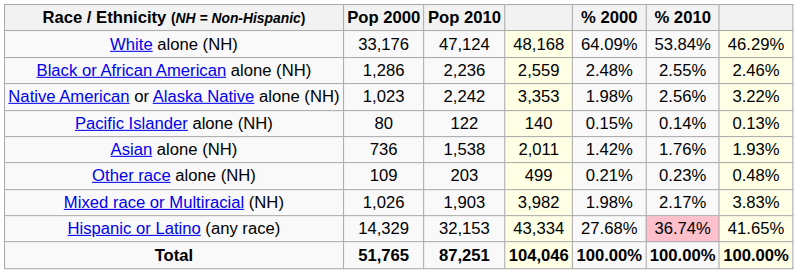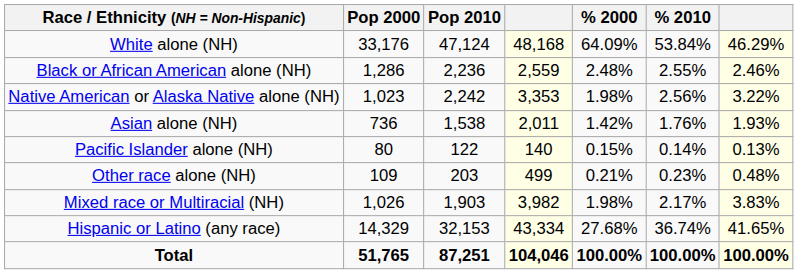rows swapped: (174, 149) <-> (174, 123)
(683, 228) pink background -> (683, 228) no background
